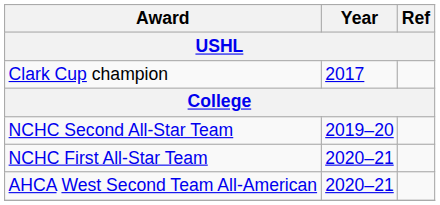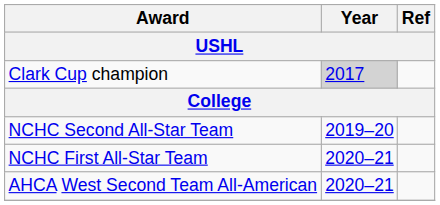(345, 74) no background -> (345, 74) lightgrey background
